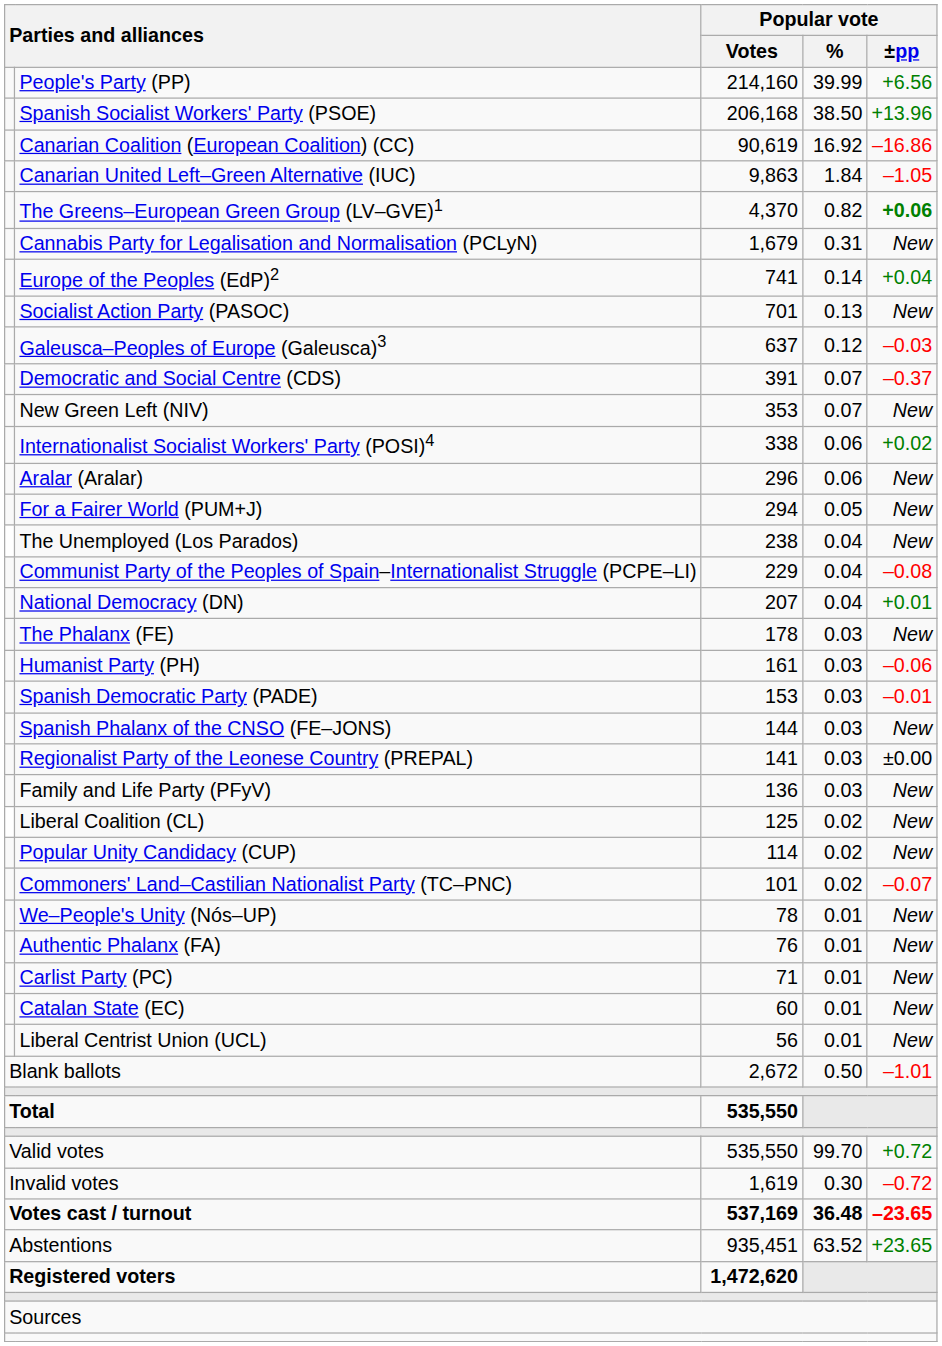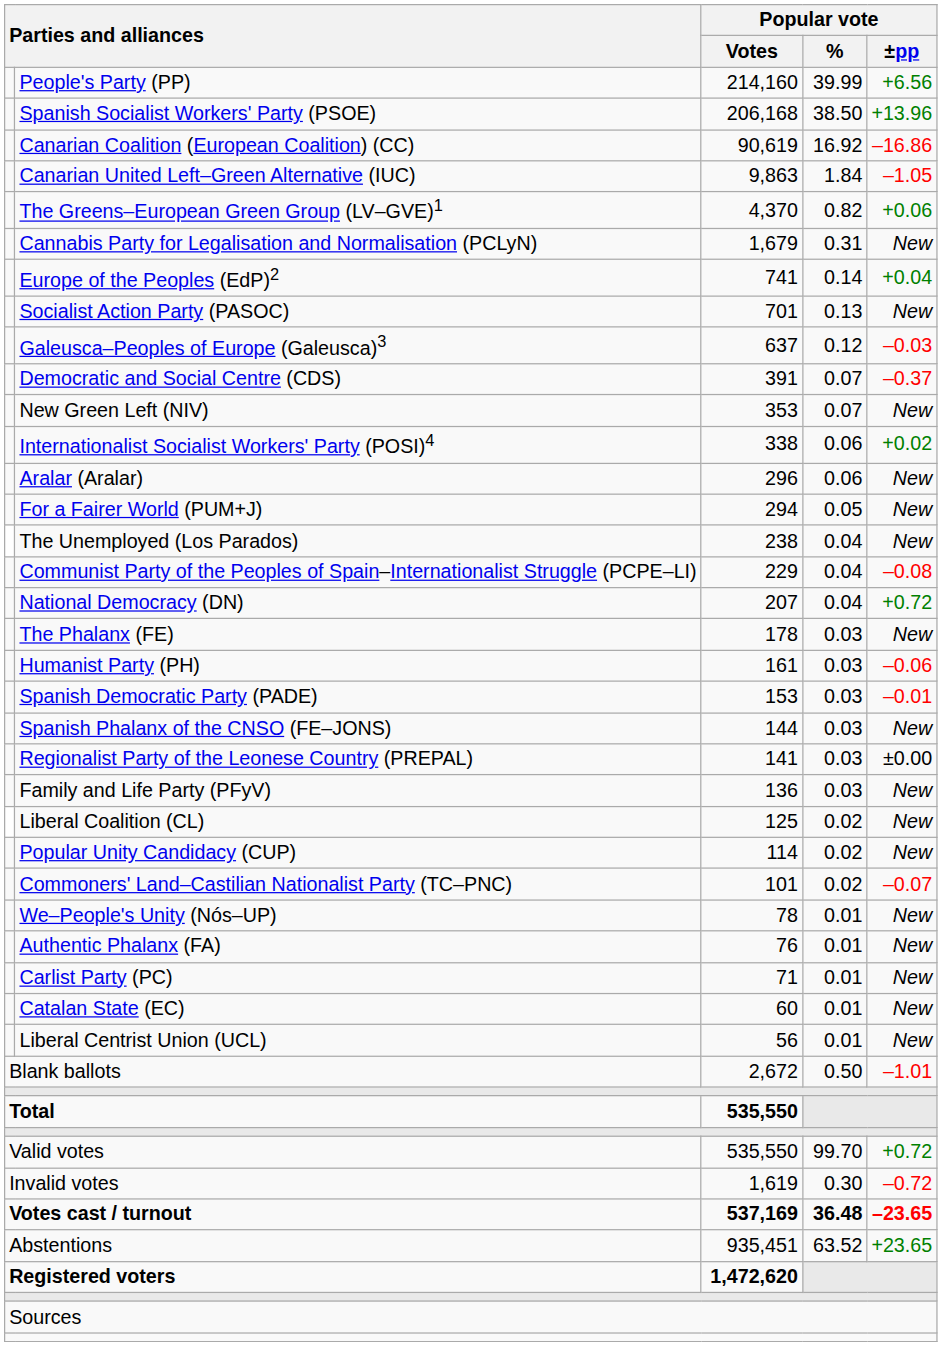(907, 210) bold -> (907, 210) normal
(907, 603) +0.01 -> (907, 603) +0.72
